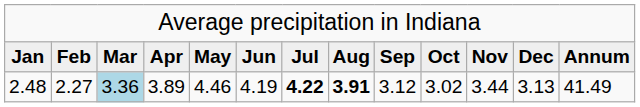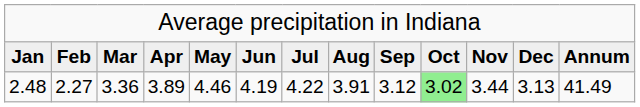(120, 86) lightblue background -> (120, 86) no background
(305, 86) bold -> (305, 86) normal
(351, 86) bold -> (351, 86) normal
(444, 86) no background -> (444, 86) lightgreen background
